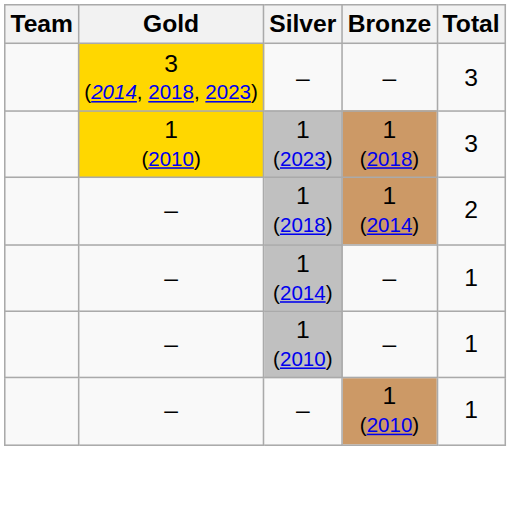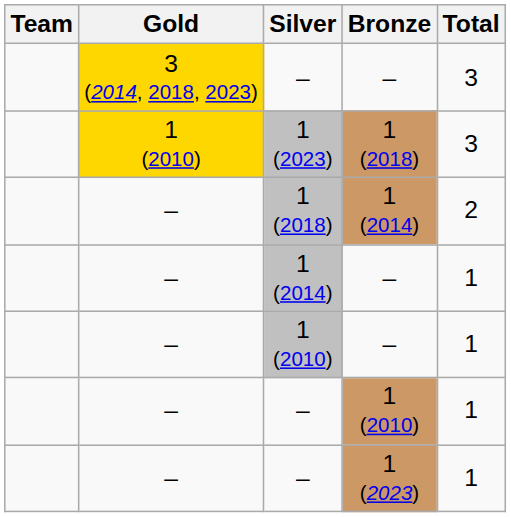+ row: (303, 477)
